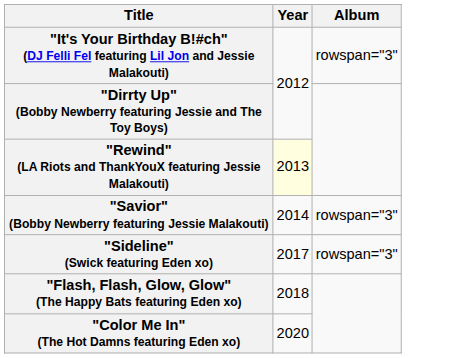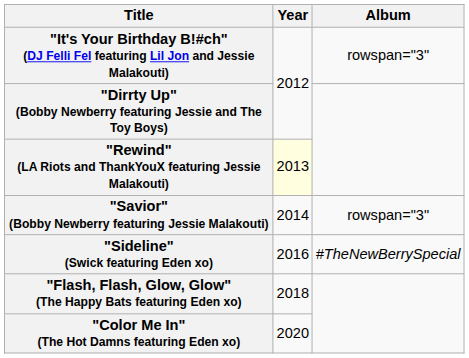(293, 254) 2017 -> (293, 254) 2016
(357, 254) rowspan="3" -> (388, 254) #TheNewBerrySpecial
